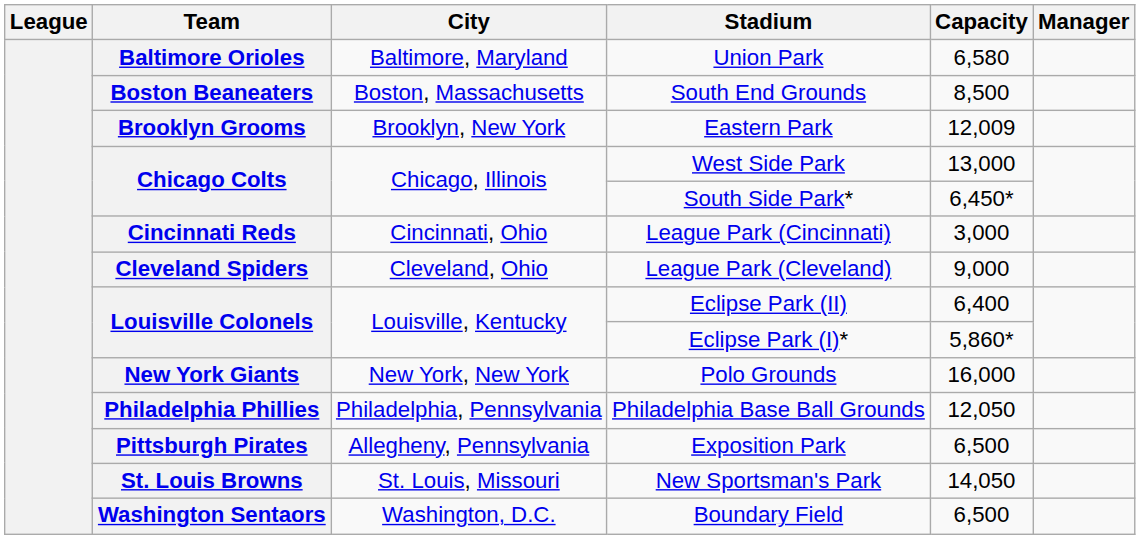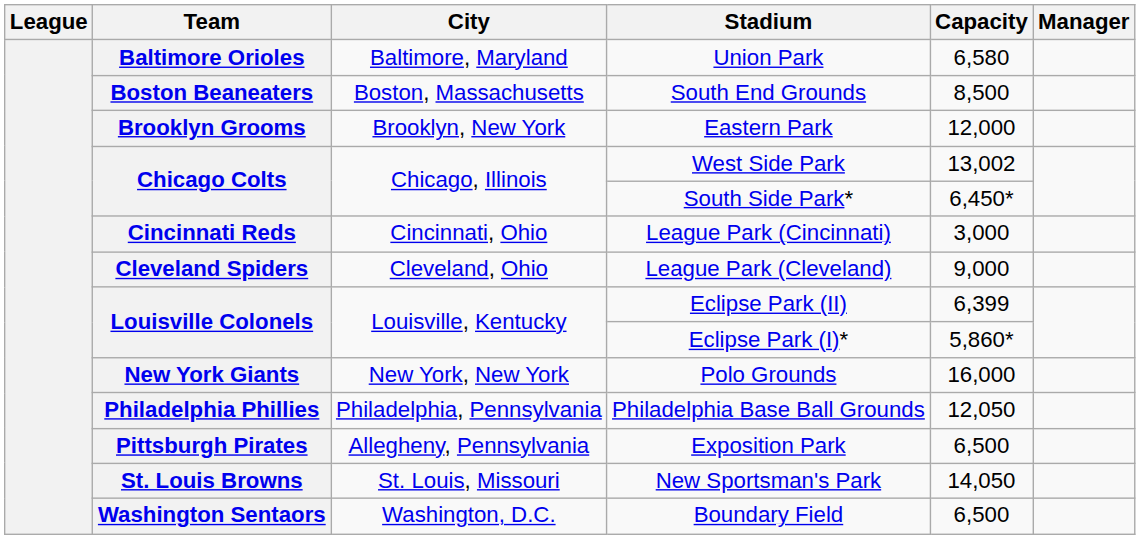(981, 127) 12,009 -> (981, 127) 12,000
(981, 163) 13,000 -> (981, 163) 13,002
(981, 304) 6,400 -> (981, 304) 6,399
